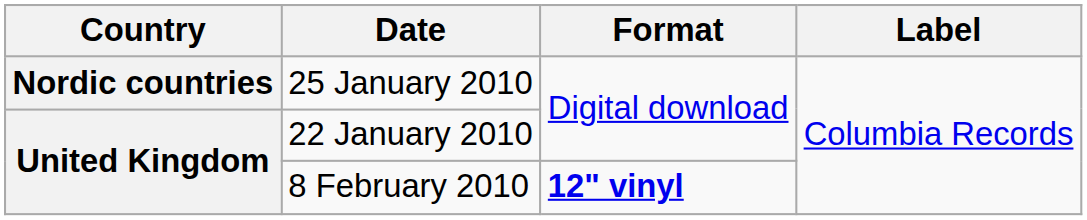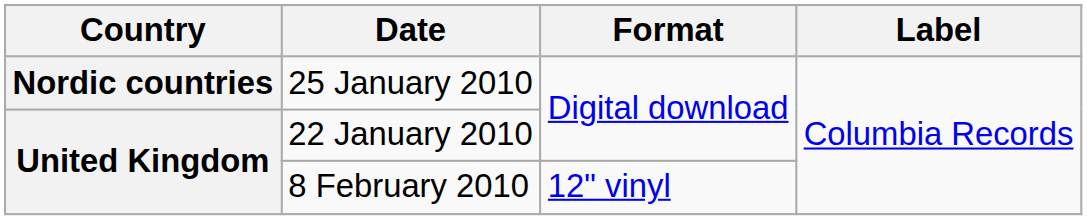(616, 186) bold -> (609, 186) normal
